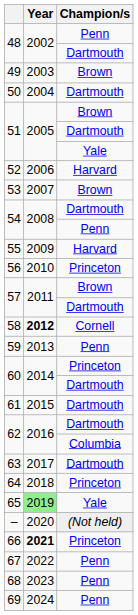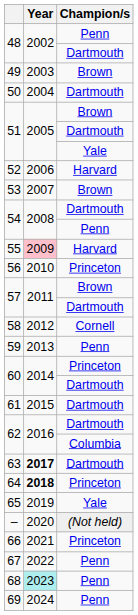(40, 248) no background -> (40, 248) pink background
(40, 326) bold -> (40, 326) normal
(40, 463) normal -> (40, 463) bold
(40, 483) normal -> (40, 483) bold
(40, 502) lightgreen background -> (40, 502) no background
(40, 541) bold -> (40, 541) normal
(40, 580) no background -> (40, 580) paleturquoise background
